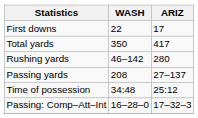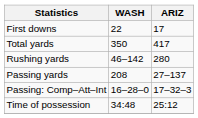rows swapped: (56, 105) <-> (48, 90)
